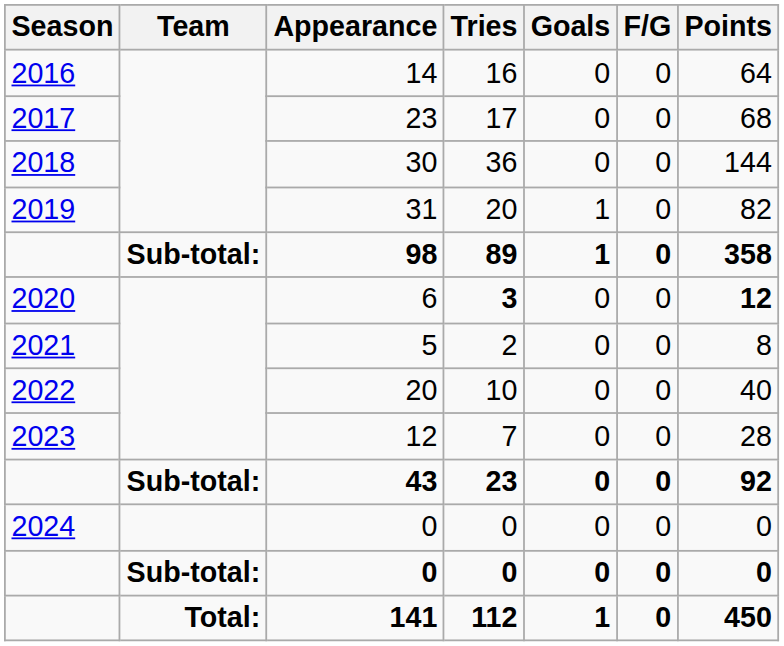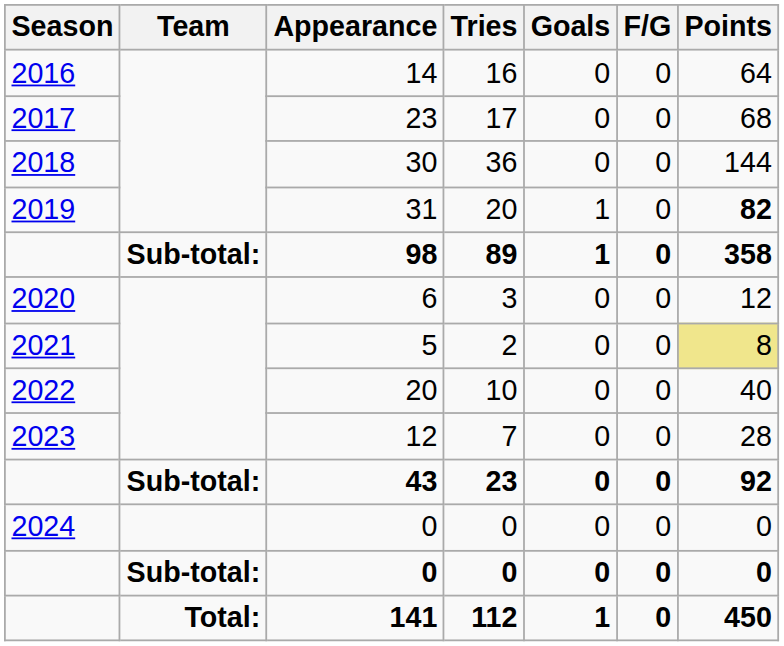(756, 208) normal -> (756, 208) bold
(509, 299) bold -> (509, 299) normal
(756, 299) bold -> (756, 299) normal
(764, 345) no background -> (764, 345) khaki background
